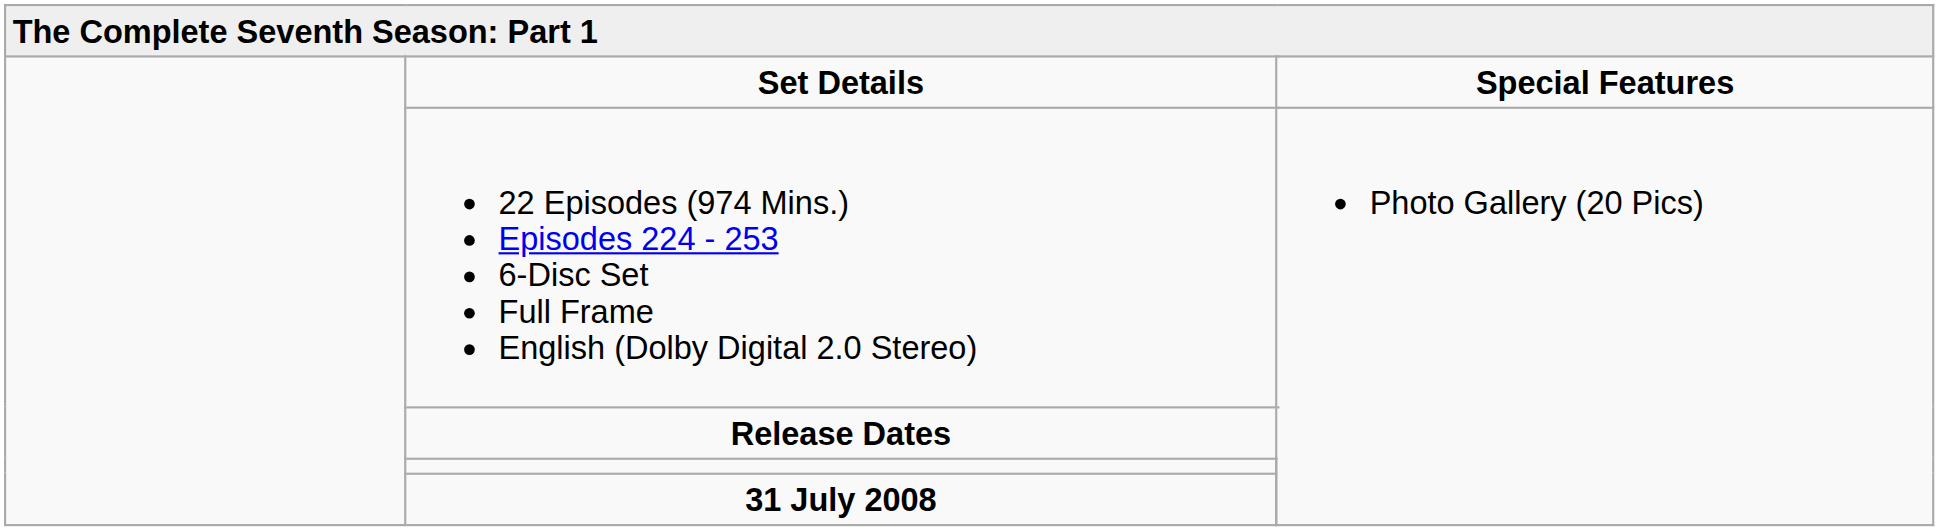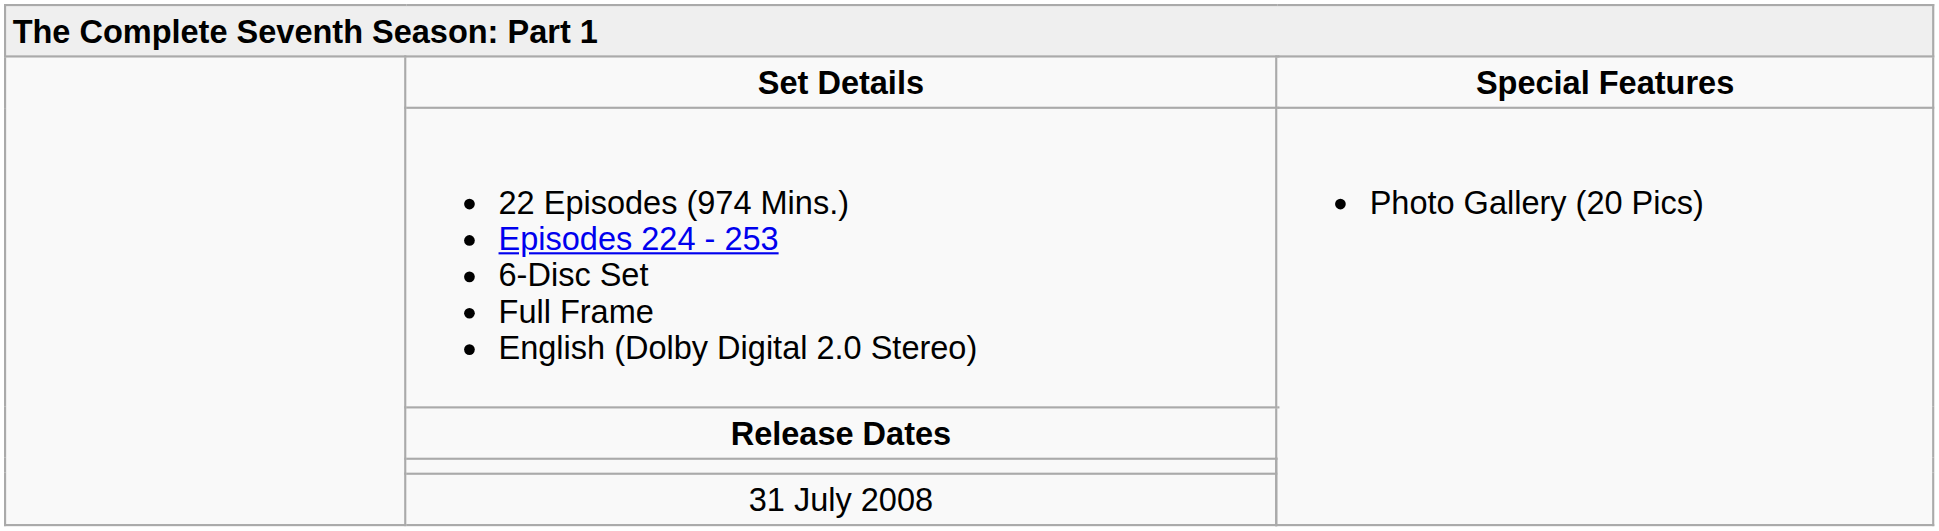(841, 499) bold -> (841, 499) normal
